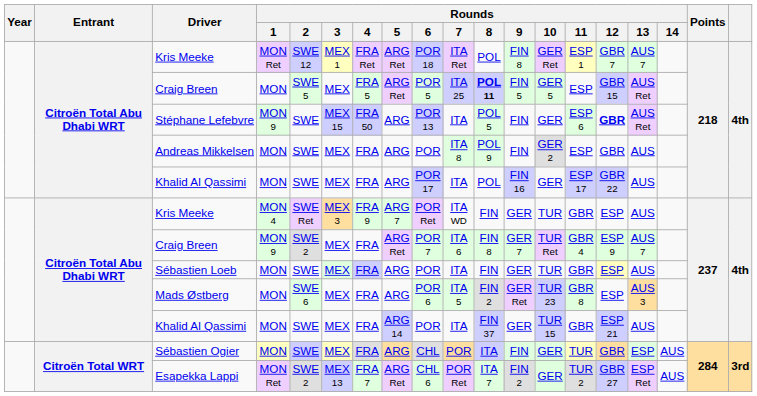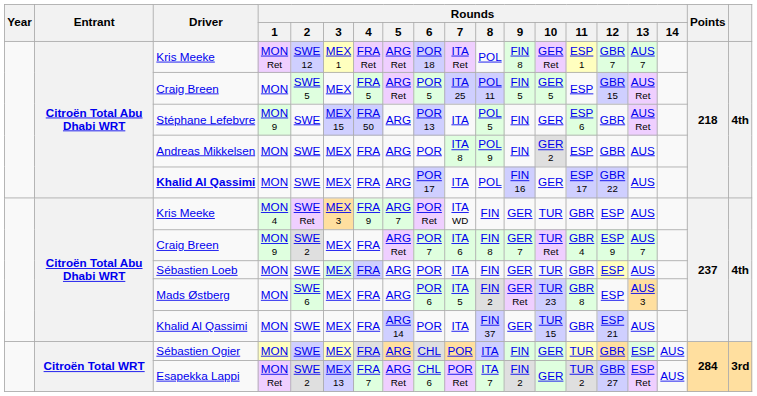(489, 88) bold -> (490, 87) normal
(612, 119) bold -> (613, 119) normal
(201, 182) normal -> (206, 182) bold
